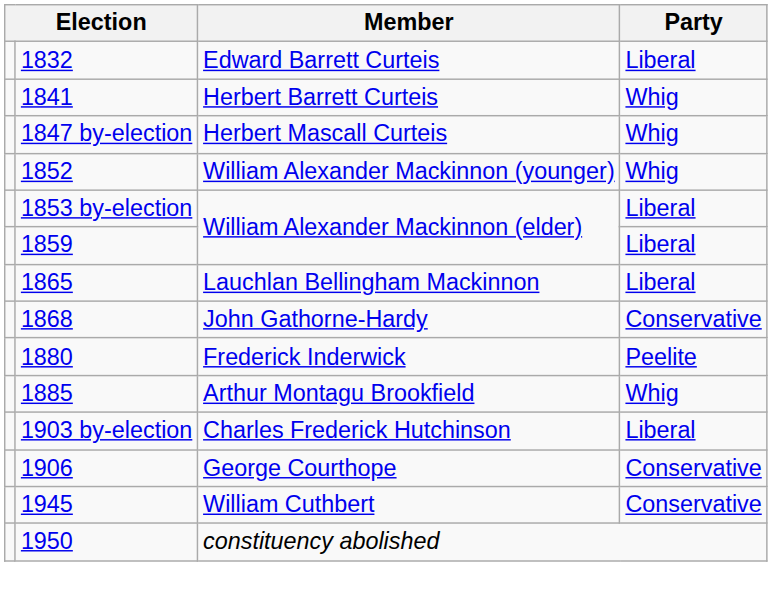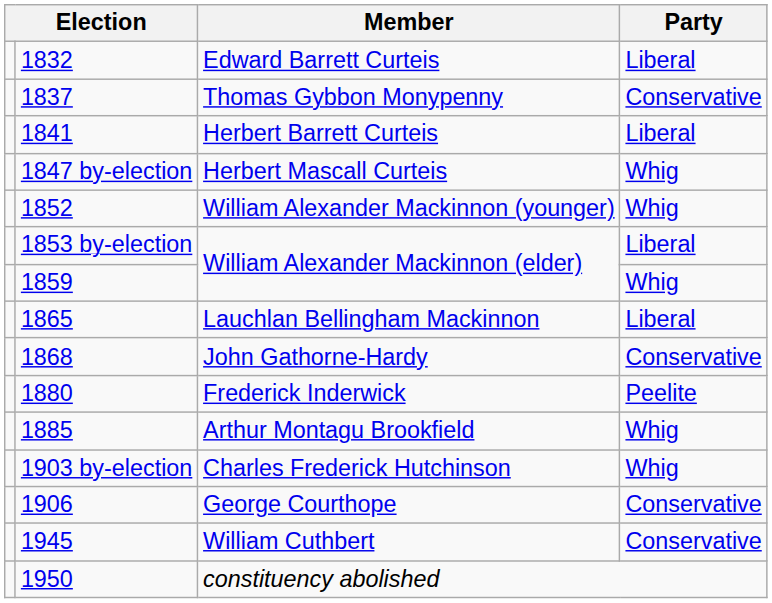+ row: (47, 97)
(652, 97) Whig -> (660, 134) Liberal
(660, 245) Liberal -> (652, 282) Whig
(660, 430) Liberal -> (652, 467) Whig
